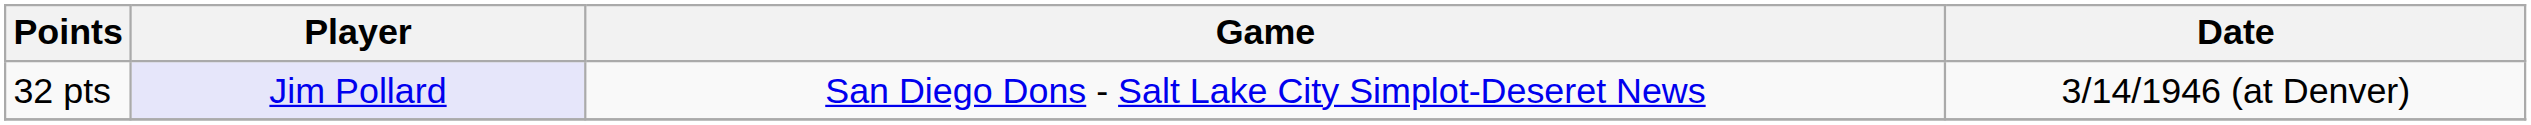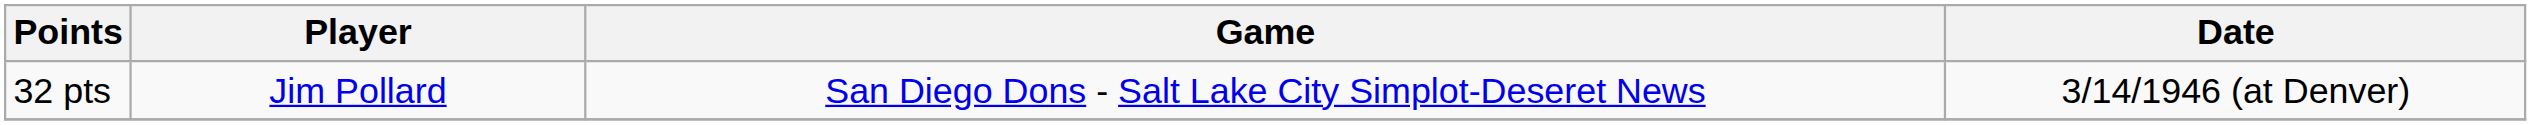(358, 89) lavender background -> (358, 89) no background
